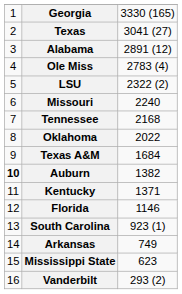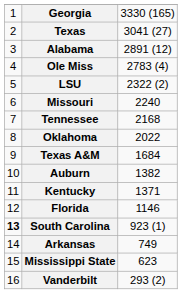(13, 173) bold -> (13, 173) normal
(13, 226) normal -> (13, 226) bold
